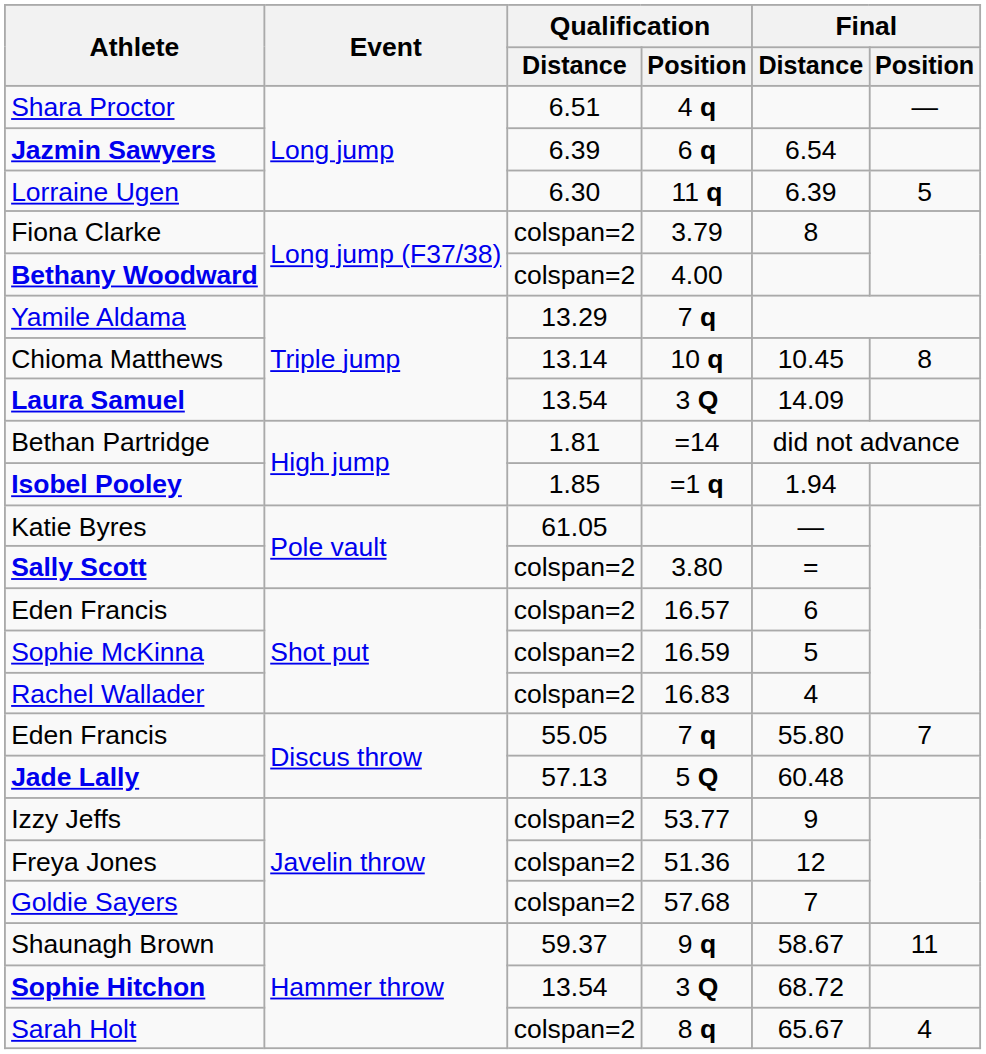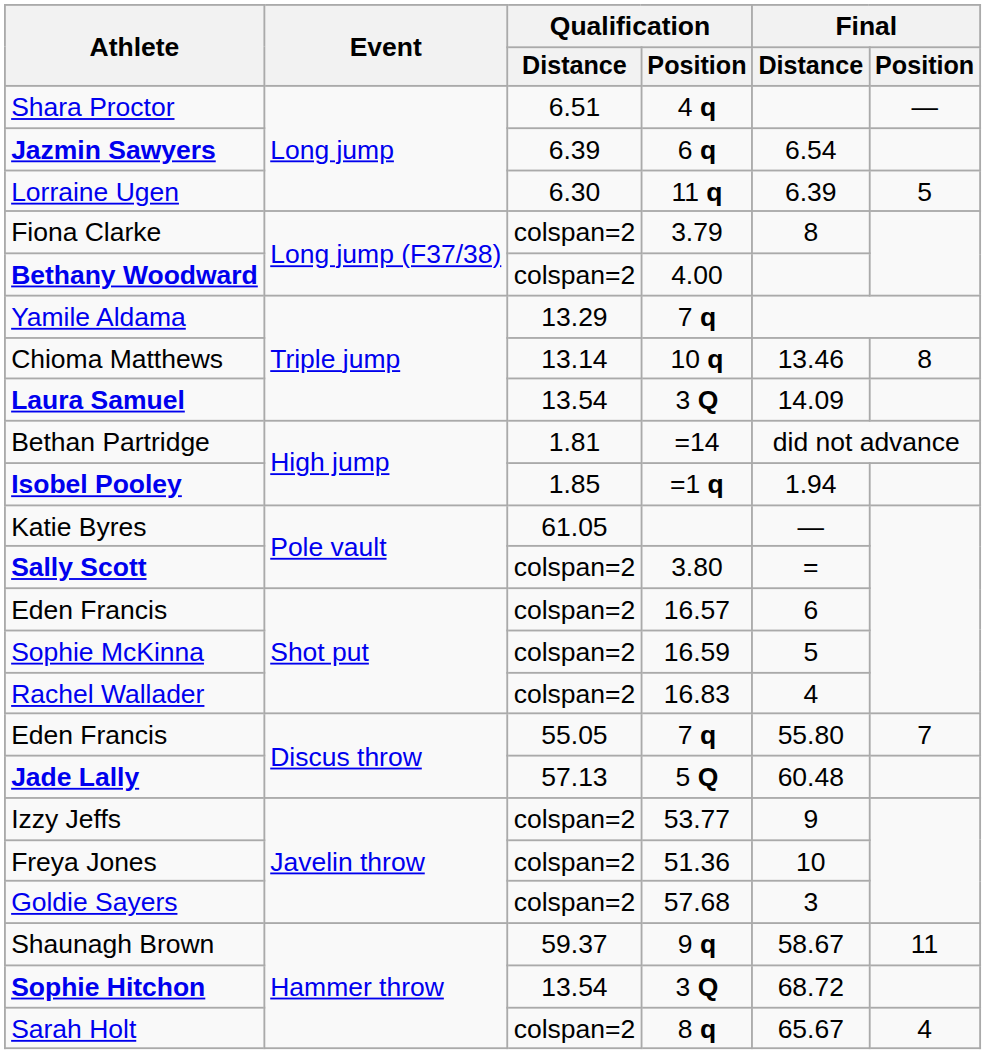(811, 359) 10.45 -> (811, 359) 13.46
(811, 861) 12 -> (811, 861) 10
(811, 903) 7 -> (811, 903) 3
